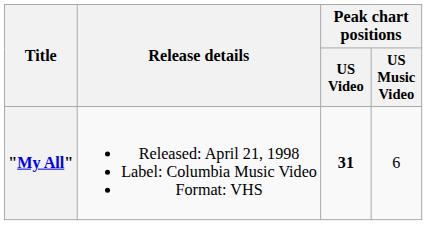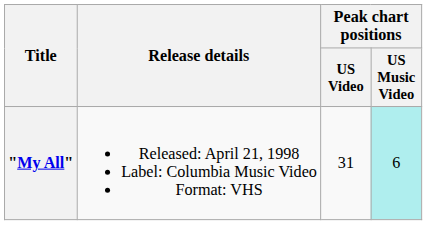(346, 162) bold -> (346, 162) normal
(396, 162) no background -> (396, 162) paleturquoise background
